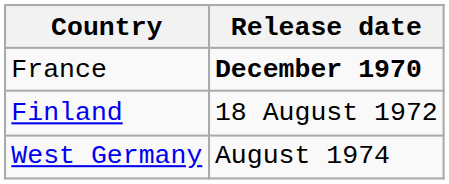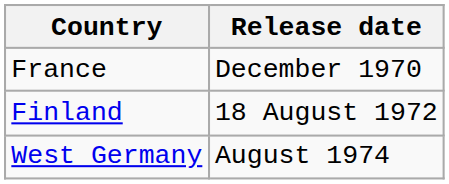(318, 70) bold -> (318, 70) normal
